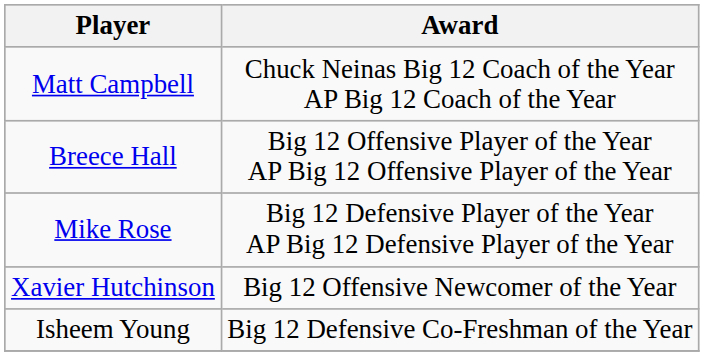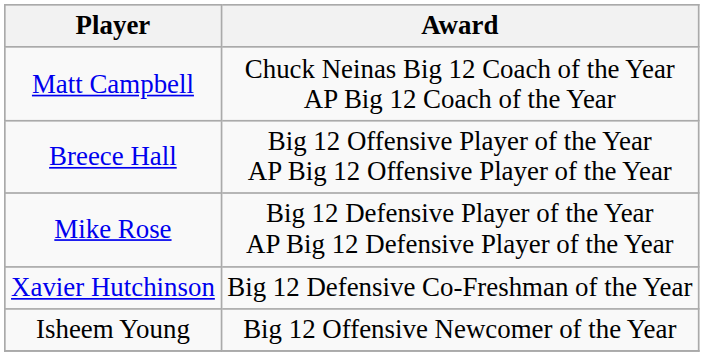(460, 287) Big 12 Offensive Newcomer of the Year -> (460, 287) Big 12 Defensive Co-Freshman of the Year
(460, 329) Big 12 Defensive Co-Freshman of the Year -> (460, 329) Big 12 Offensive Newcomer of the Year
